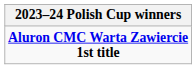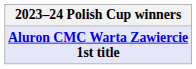(98, 44) no background -> (98, 44) lavender background
